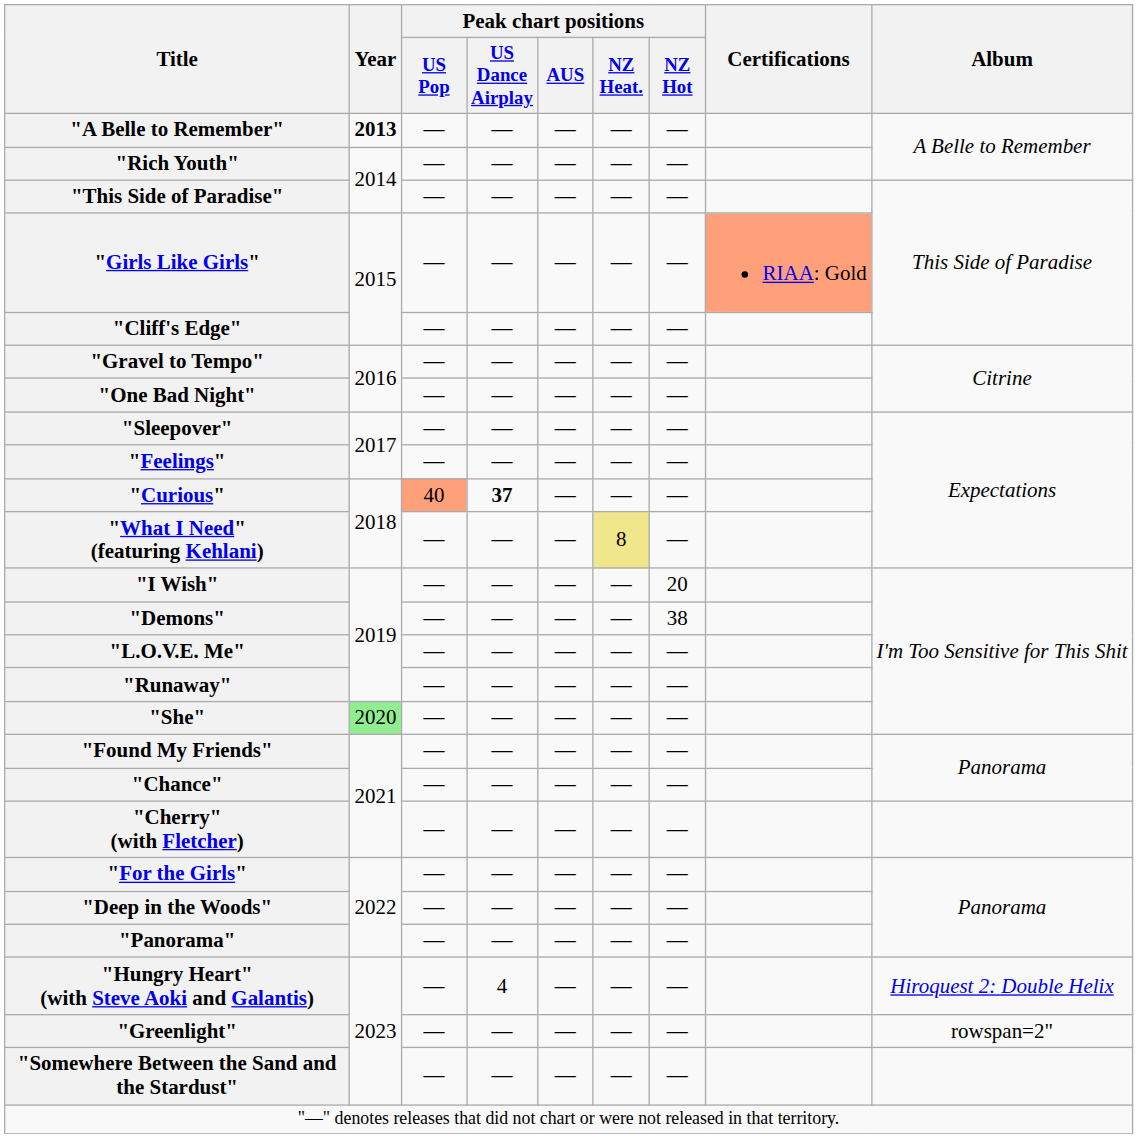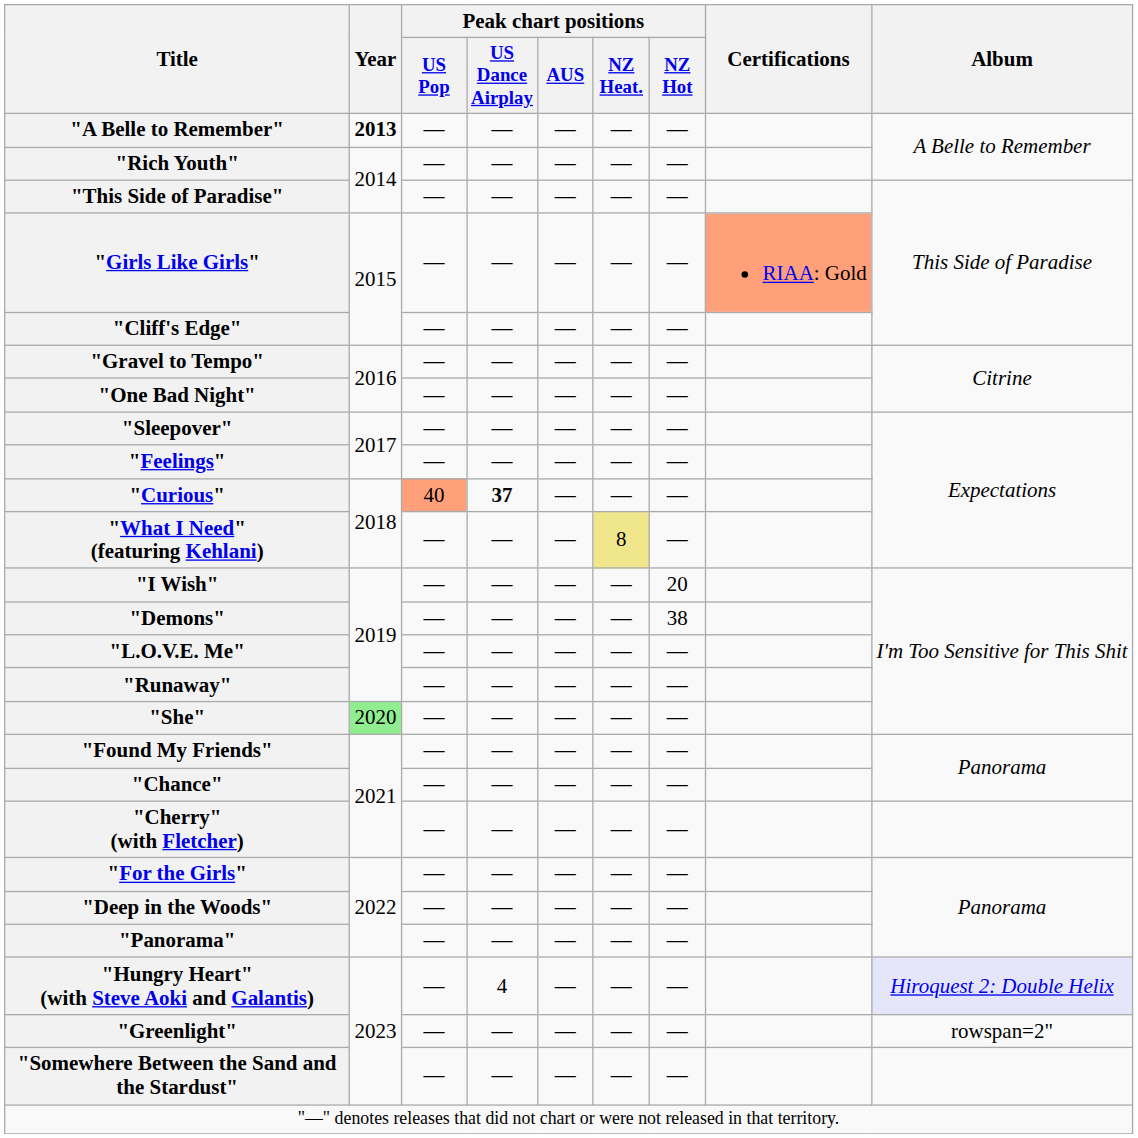(1002, 985) no background -> (1002, 985) lavender background
